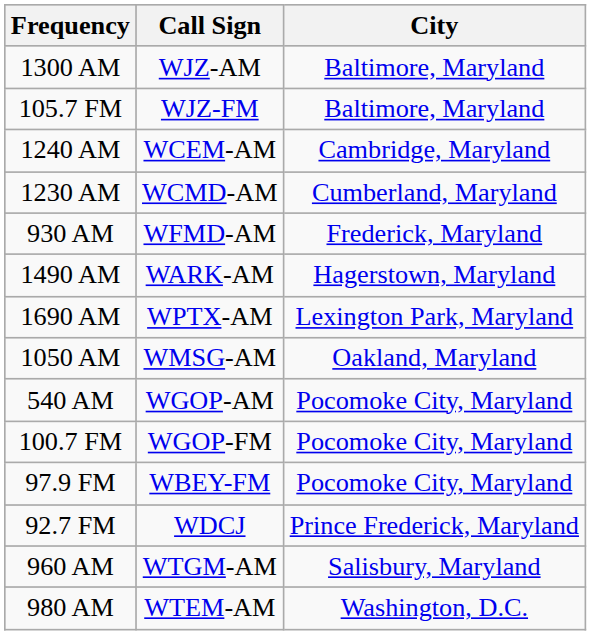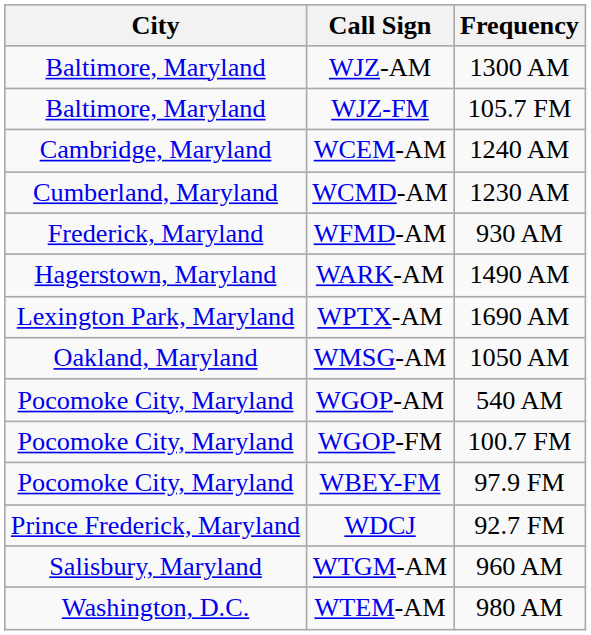columns swapped: (434, 25) <-> (70, 25)
